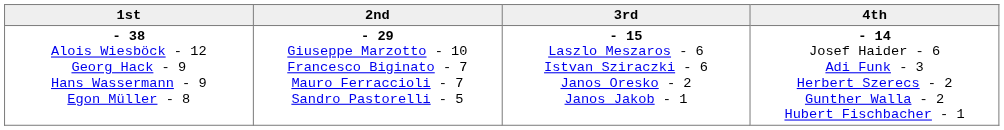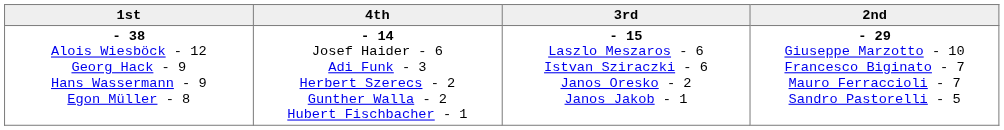columns swapped: (377, 15) <-> (875, 15)
